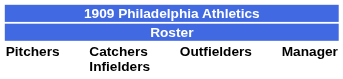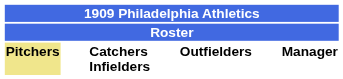(33, 51) no background -> (33, 51) khaki background
